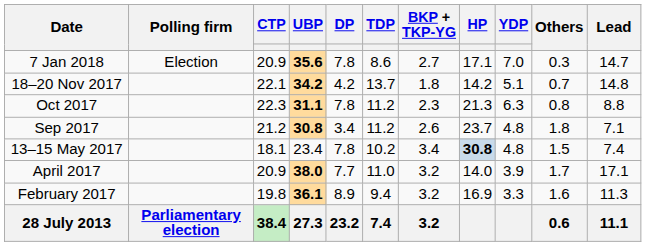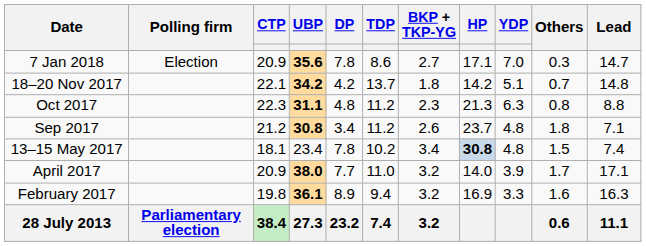(344, 105) 7.8 -> (344, 105) 4.8
(614, 193) 11.3 -> (614, 193) 16.3
